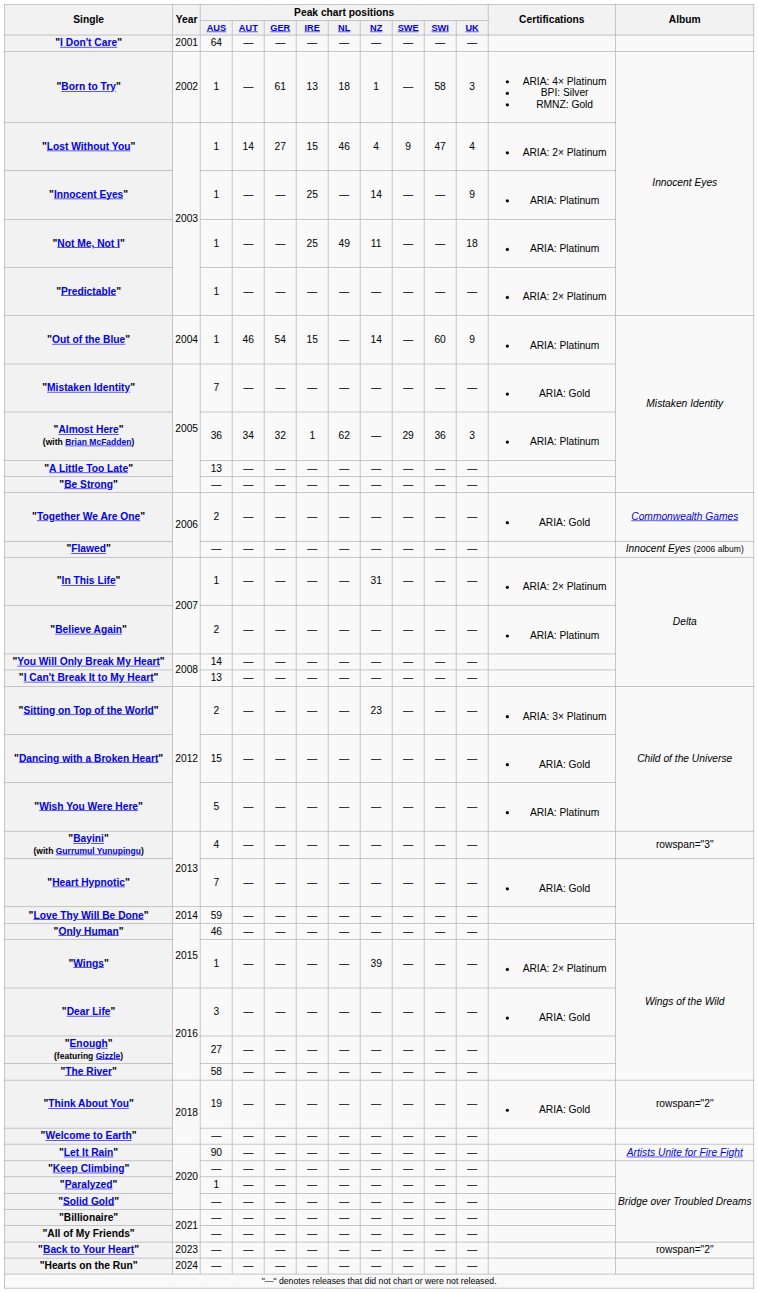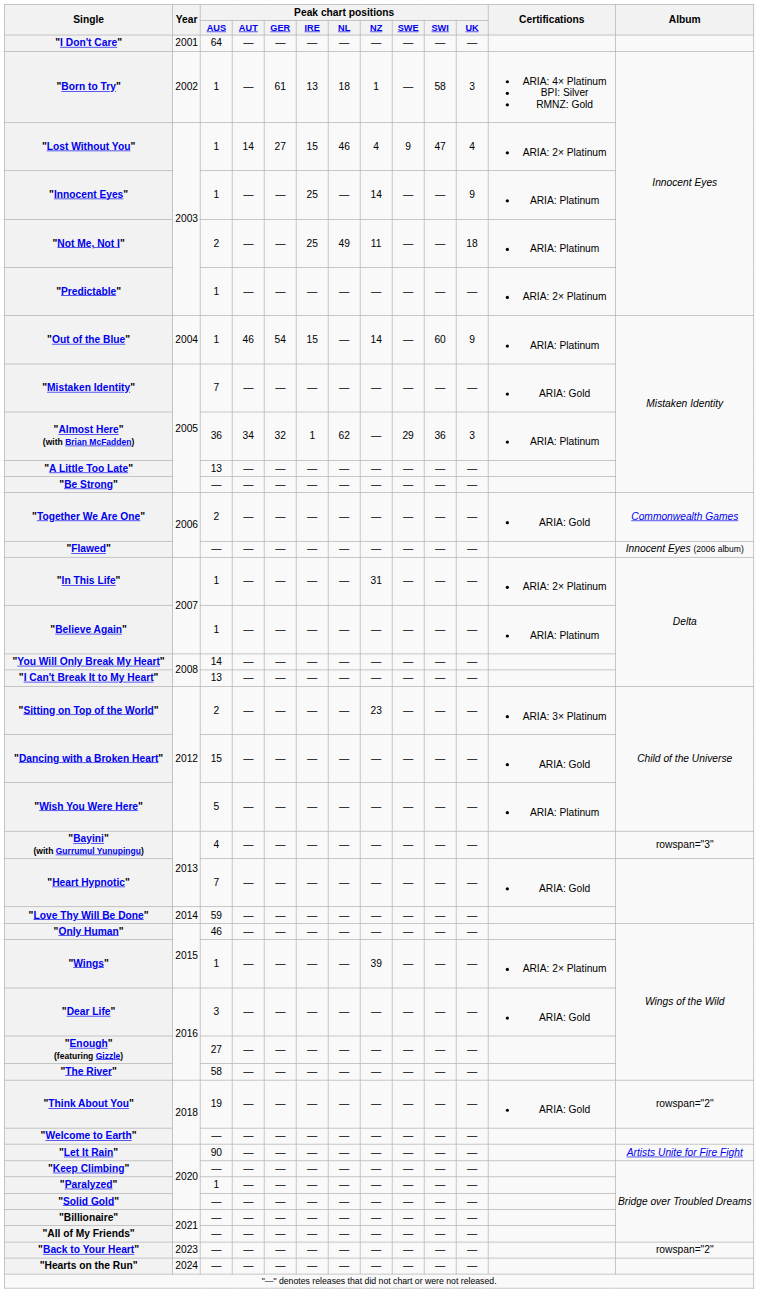(216, 243) 1 -> (216, 243) 2
(216, 629) 2 -> (216, 629) 1
